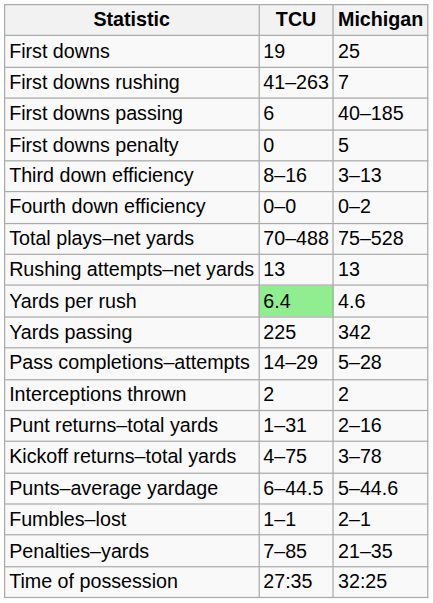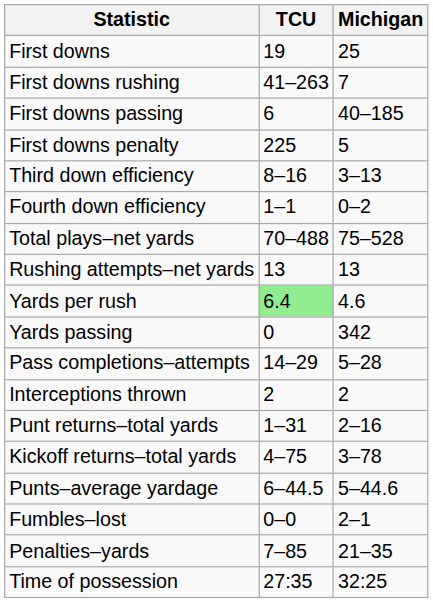(269, 144) 0 -> (280, 144) 225
(280, 207) 0–0 -> (280, 207) 1–1
(280, 332) 225 -> (269, 332) 0
(280, 519) 1–1 -> (280, 519) 0–0
